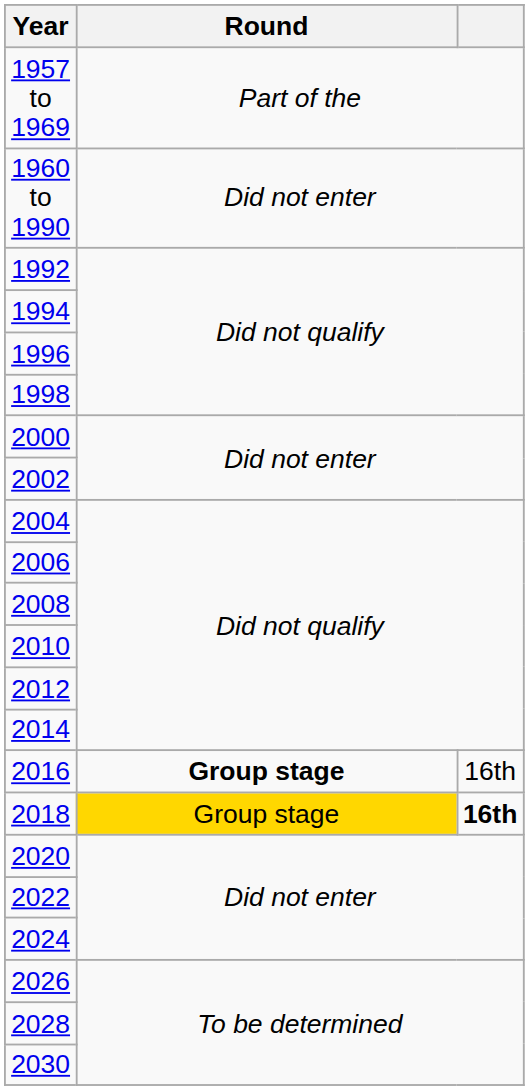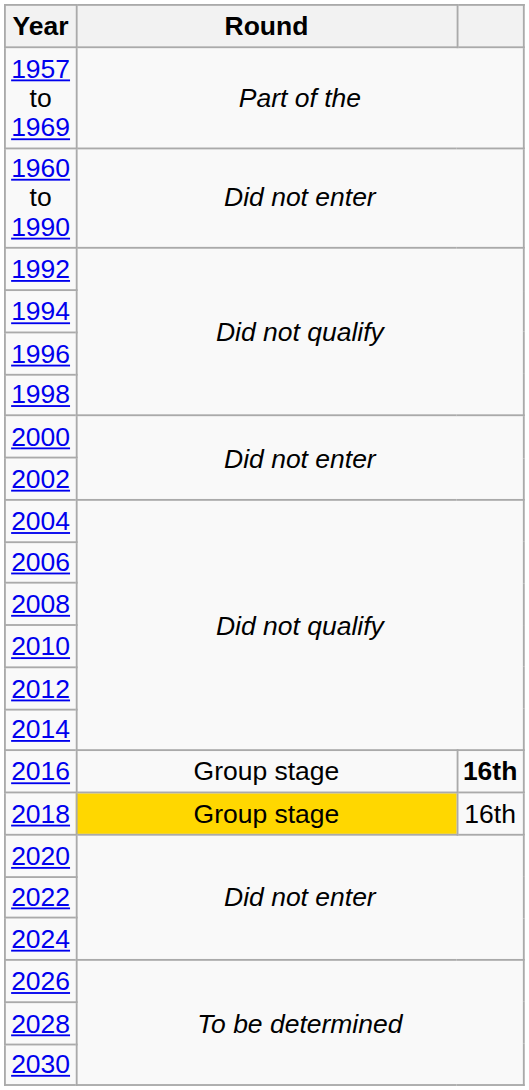(266, 772) bold -> (266, 772) normal
(490, 772) normal -> (490, 772) bold
(490, 814) bold -> (490, 814) normal
